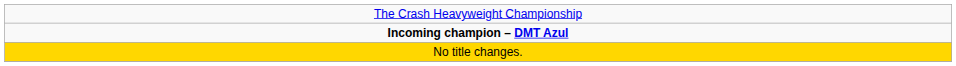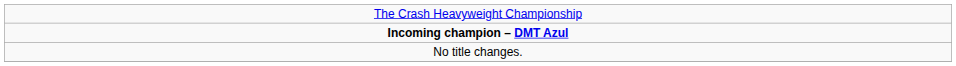(478, 52) gold background -> (478, 52) no background
